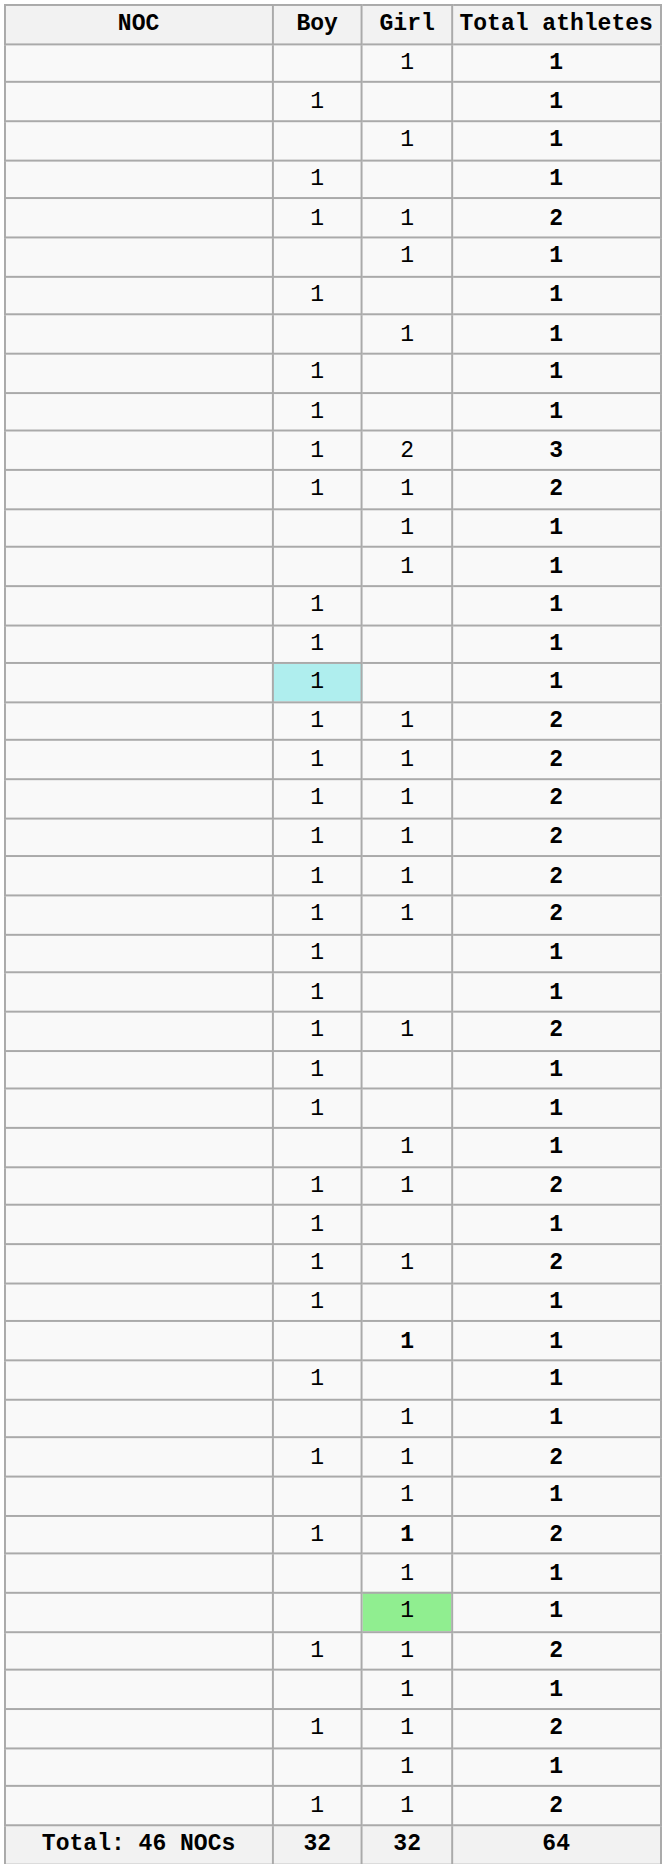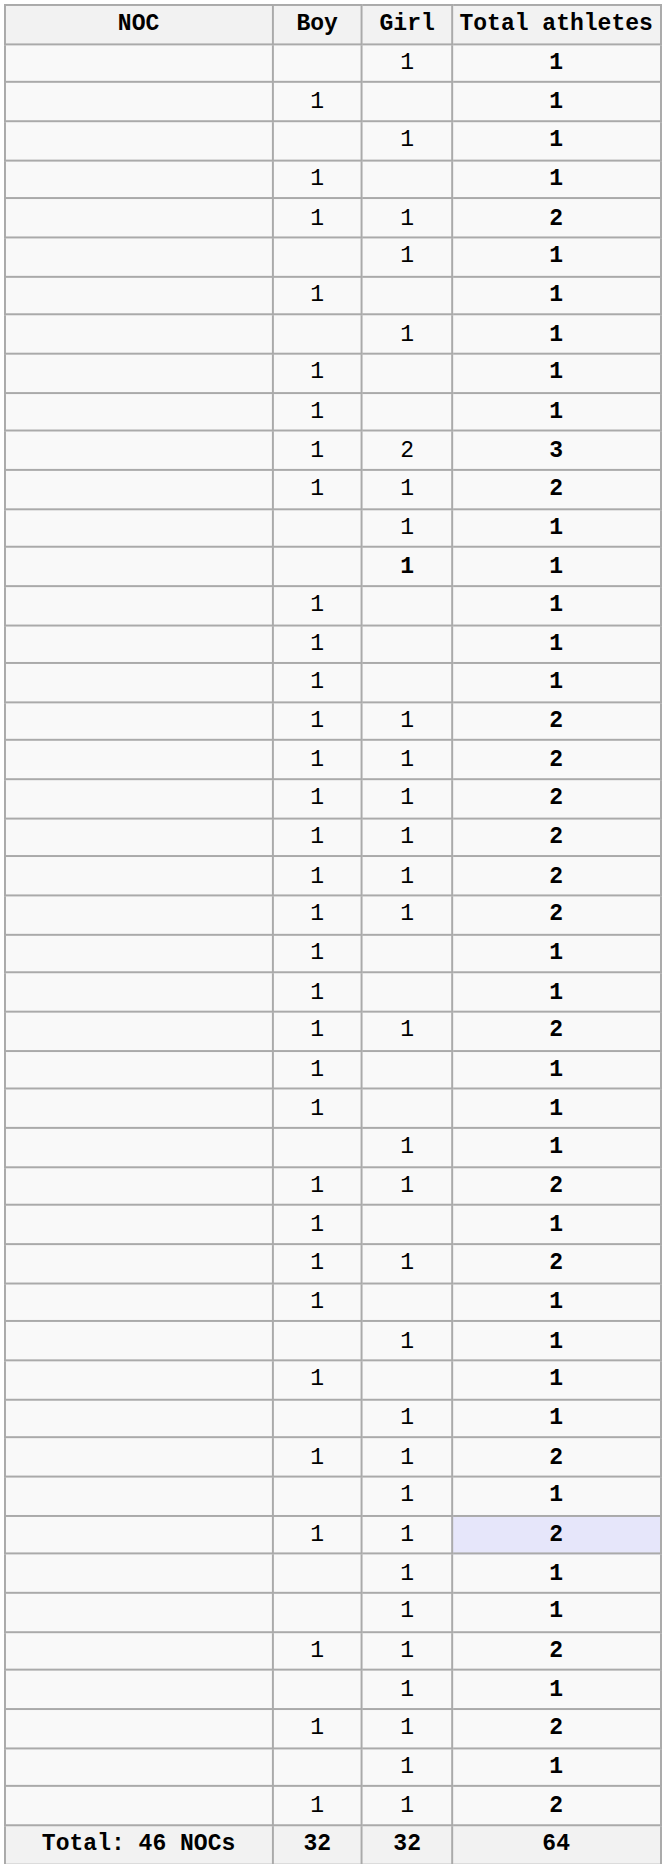(407, 566) normal -> (407, 566) bold
(317, 682) paleturquoise background -> (317, 682) no background
(407, 1341) bold -> (407, 1341) normal
(407, 1534) bold -> (407, 1534) normal
(556, 1534) no background -> (556, 1534) lavender background
(407, 1612) lightgreen background -> (407, 1612) no background
